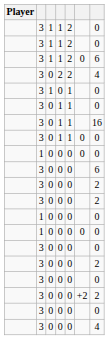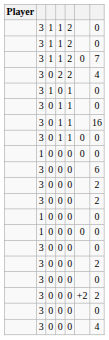(97, 59) 6 -> (97, 59) 7
